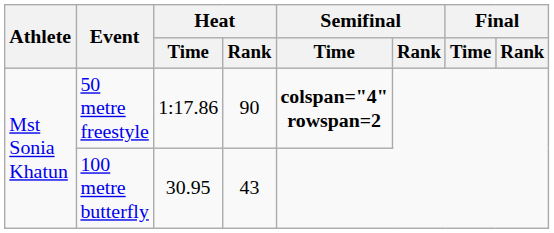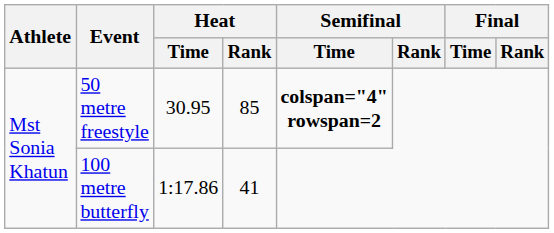(188, 108) 1:17.86 -> (188, 108) 30.95
(249, 108) 90 -> (249, 108) 85
(188, 188) 30.95 -> (188, 188) 1:17.86
(249, 188) 43 -> (249, 188) 41
